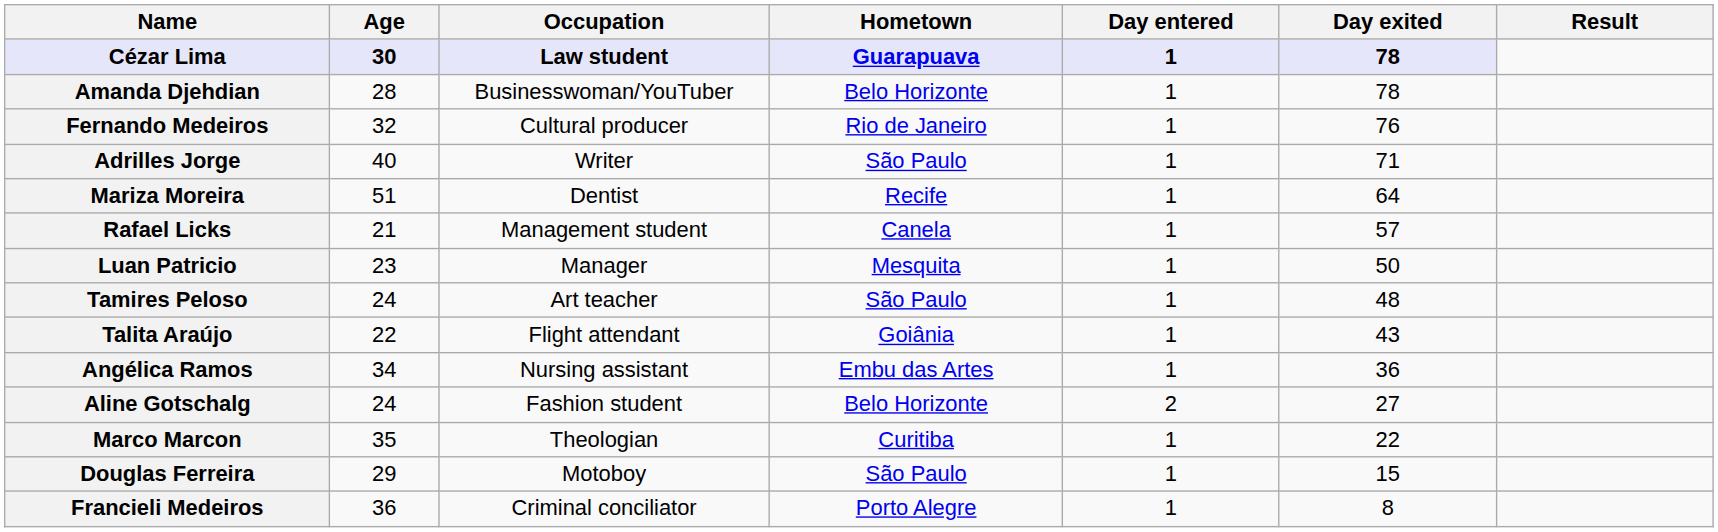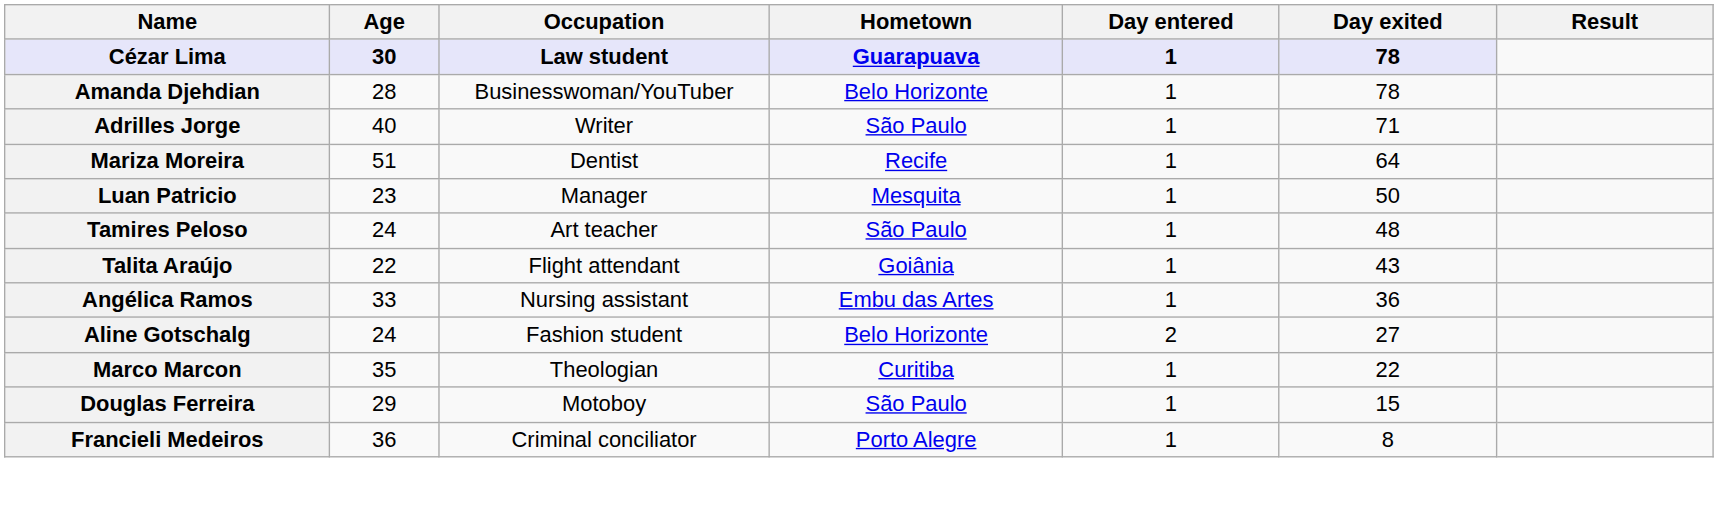- row: (167, 126)
- row: (167, 230)
(384, 369) 34 -> (384, 299) 33
